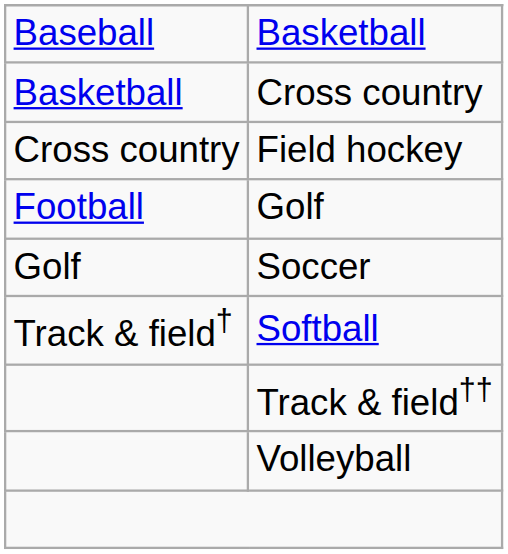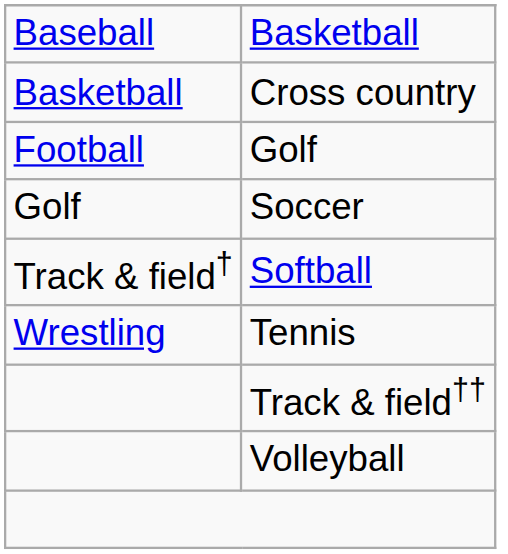- row: (359, 149)
+ row: (303, 334)
